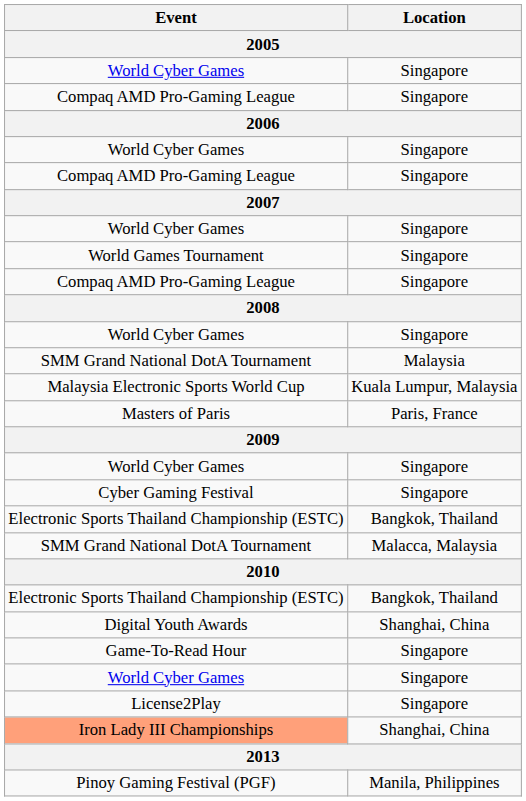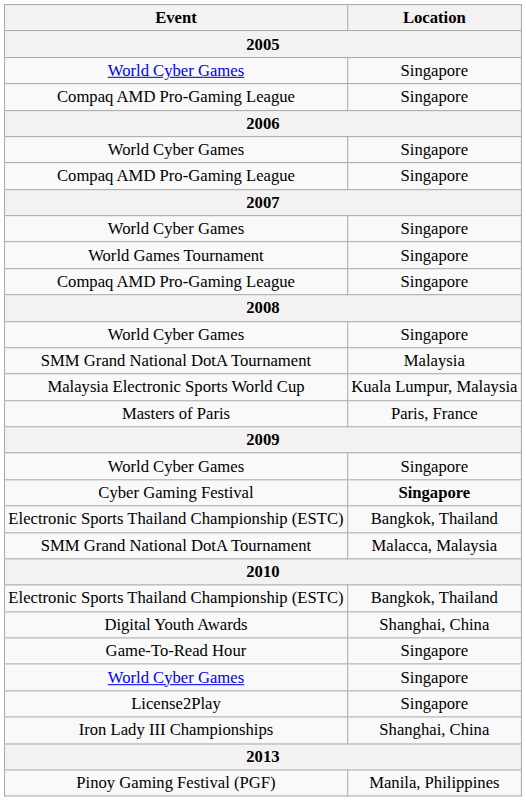(434, 492) normal -> (434, 492) bold
(176, 730) lightsalmon background -> (176, 730) no background
